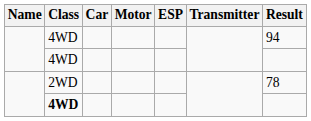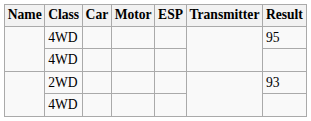(273, 37) 94 -> (273, 37) 95
(273, 82) 78 -> (273, 82) 93
(63, 105) bold -> (63, 105) normal
